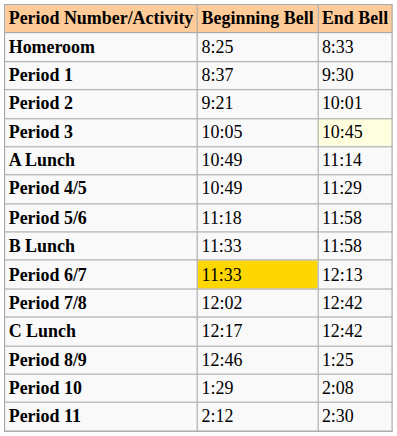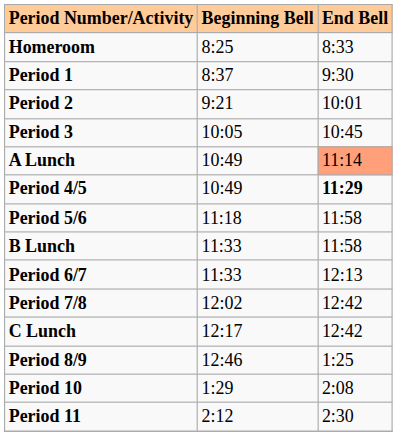(342, 132) lightyellow background -> (342, 132) no background
(342, 160) no background -> (342, 160) lightsalmon background
(342, 189) normal -> (342, 189) bold
(222, 274) gold background -> (222, 274) no background
